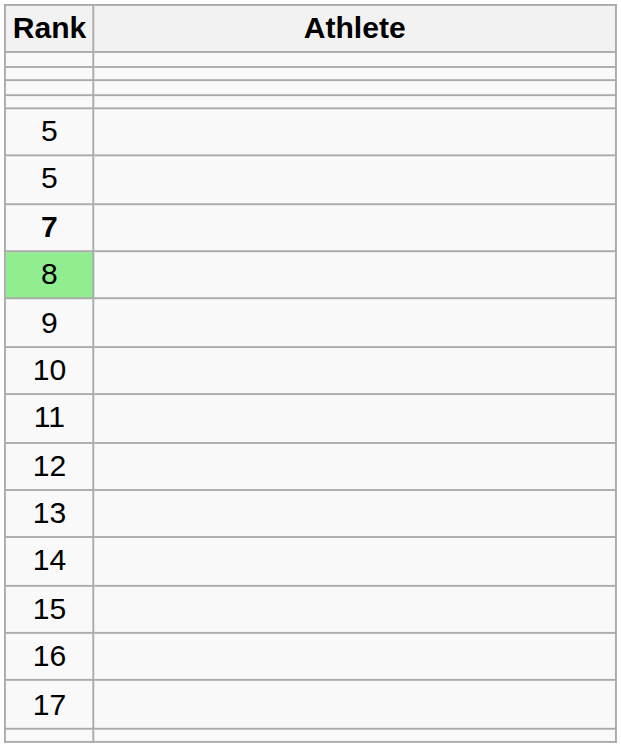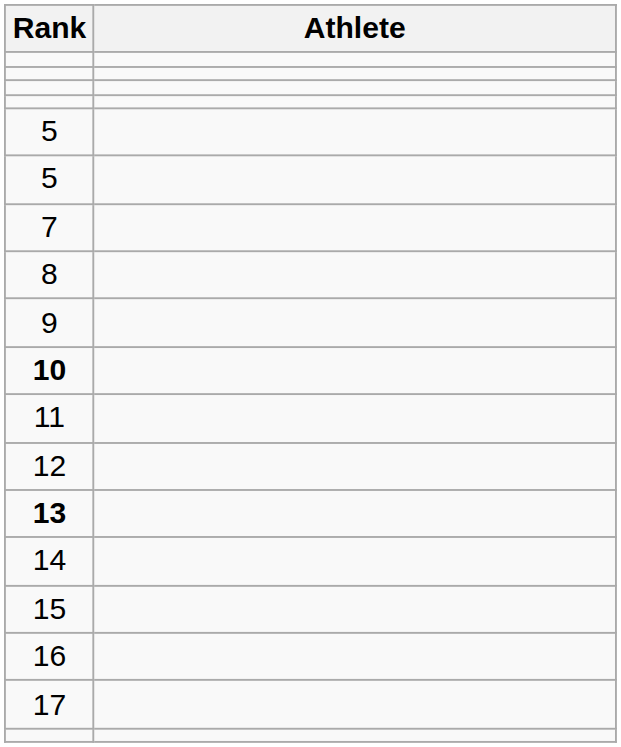(49, 226) bold -> (49, 226) normal
(49, 274) lightgreen background -> (49, 274) no background
(49, 370) normal -> (49, 370) bold
(49, 513) normal -> (49, 513) bold
